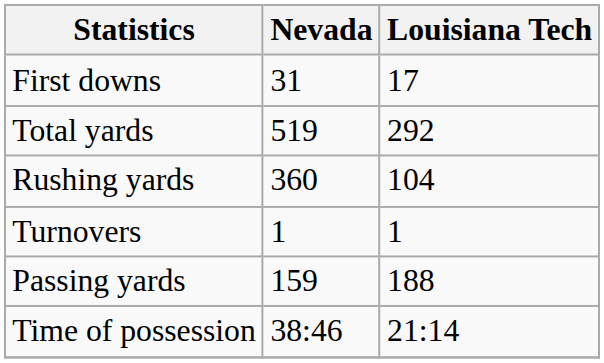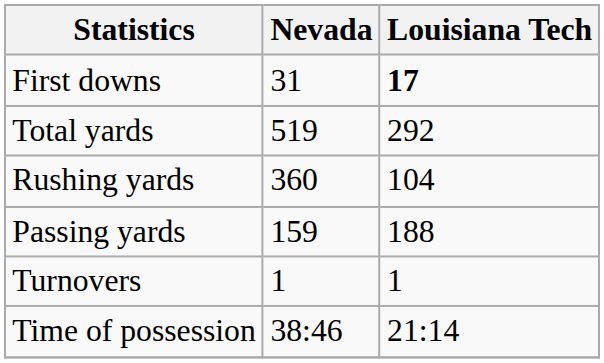(403, 79) normal -> (403, 79) bold
rows swapped: (99, 280) <-> (77, 230)
